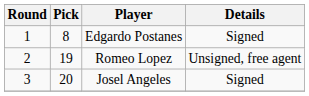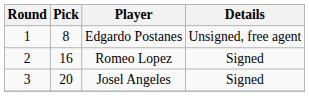(245, 36) Signed -> (245, 36) Unsigned, free agent
(66, 58) 19 -> (66, 58) 16
(245, 58) Unsigned, free agent -> (245, 58) Signed
